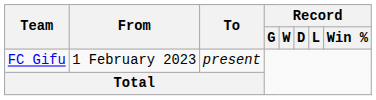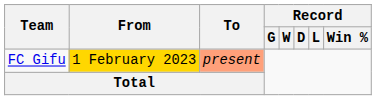(134, 61) no background -> (134, 61) gold background
(232, 61) no background -> (232, 61) lightsalmon background
